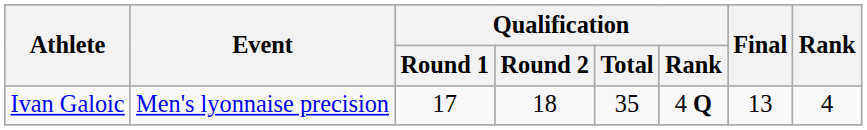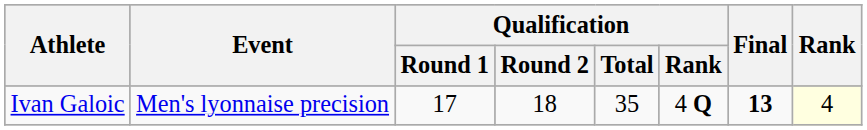(760, 105) normal -> (760, 105) bold
(827, 105) no background -> (827, 105) lightyellow background
